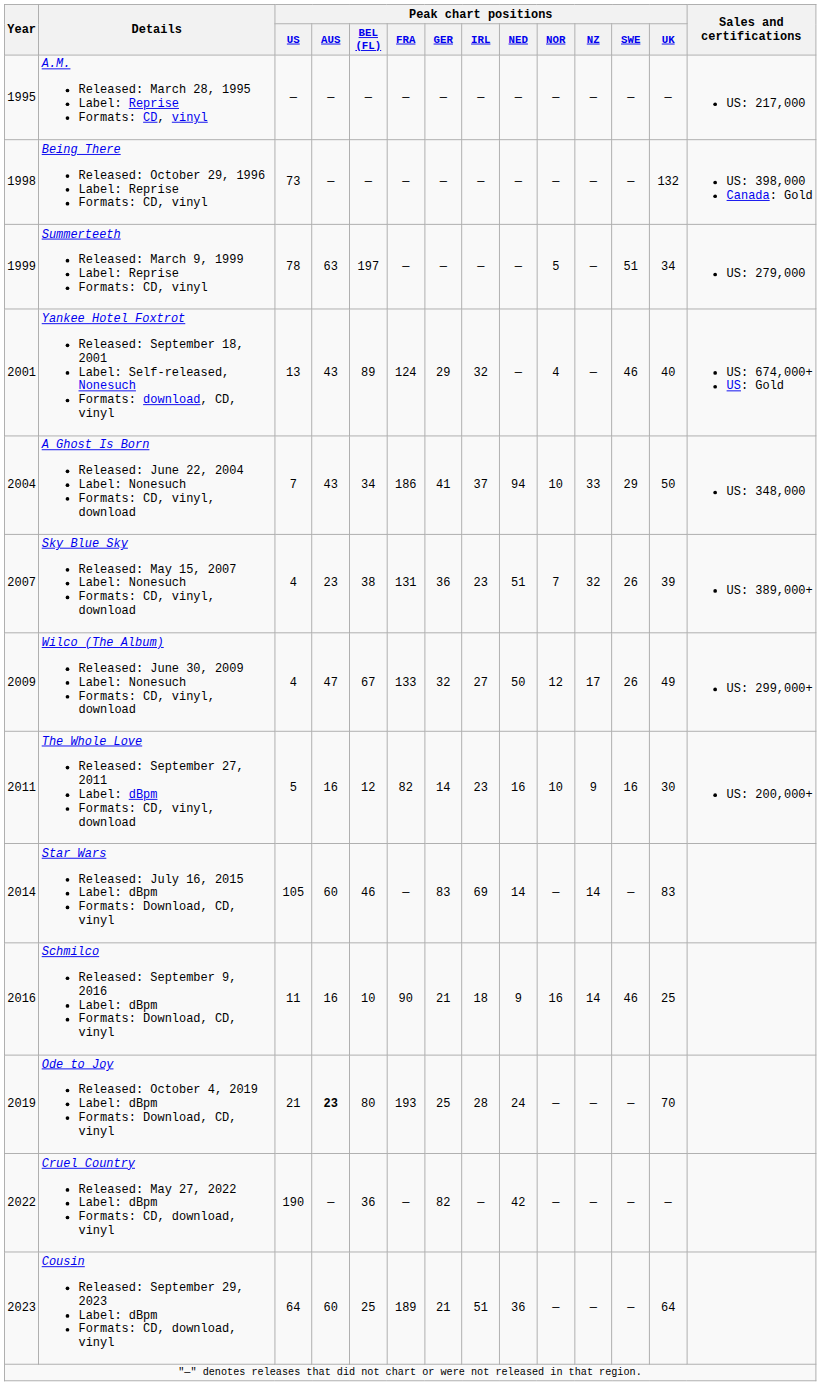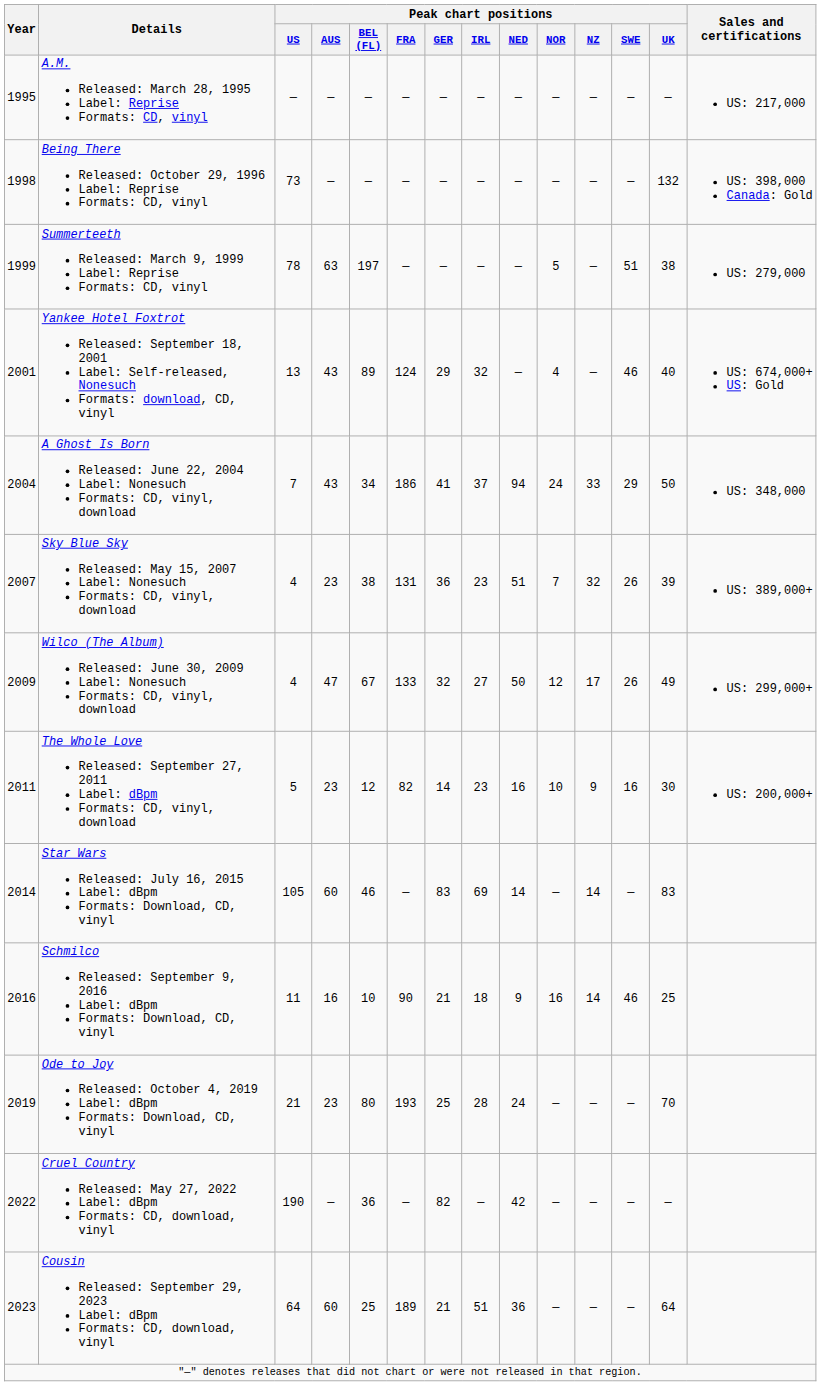(668, 267) 34 -> (668, 267) 38
(556, 485) 10 -> (556, 485) 24
(331, 788) 16 -> (331, 788) 23
(331, 1104) bold -> (331, 1104) normal
